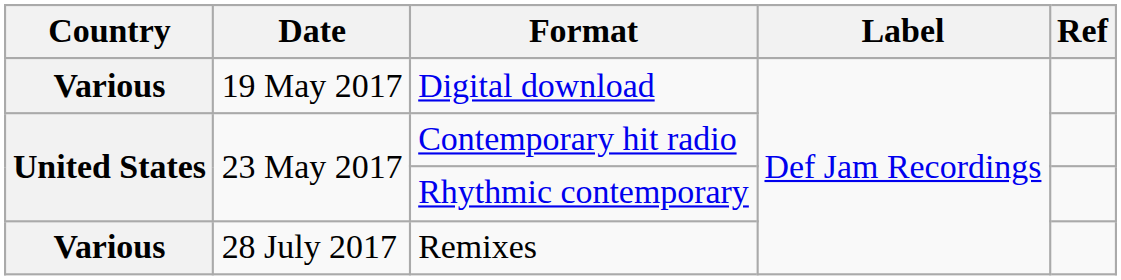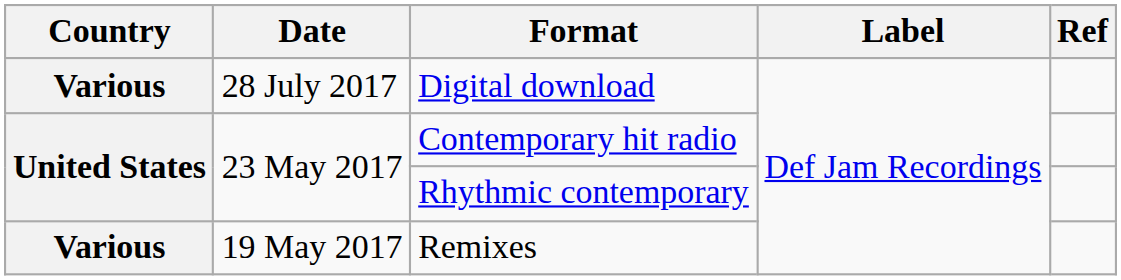(312, 85) 19 May 2017 -> (309, 85) 28 July 2017
(309, 246) 28 July 2017 -> (312, 246) 19 May 2017
